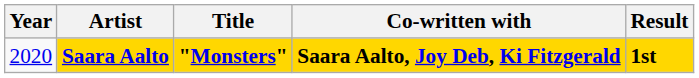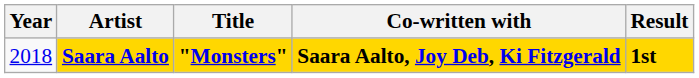(31, 55) 2020 -> (31, 55) 2018
